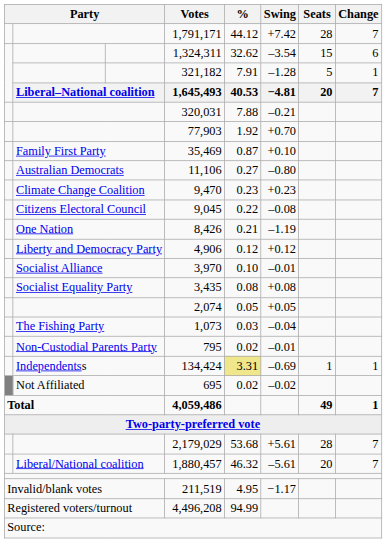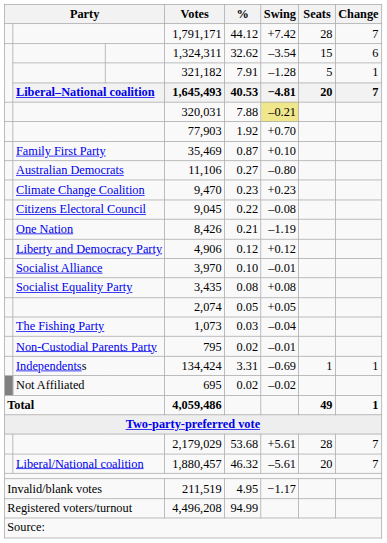(282, 111) no background -> (282, 111) khaki background
(247, 365) khaki background -> (247, 365) no background
